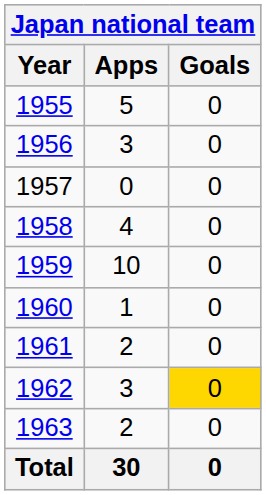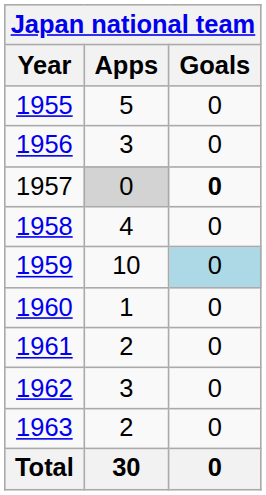(126, 186) no background -> (126, 186) lightgrey background
(215, 186) normal -> (215, 186) bold
(215, 266) no background -> (215, 266) lightblue background
(215, 387) gold background -> (215, 387) no background
